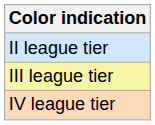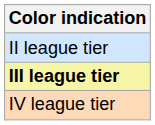(61, 76) normal -> (64, 76) bold
